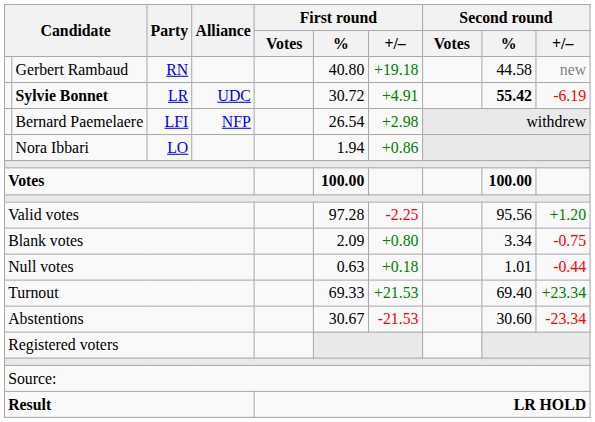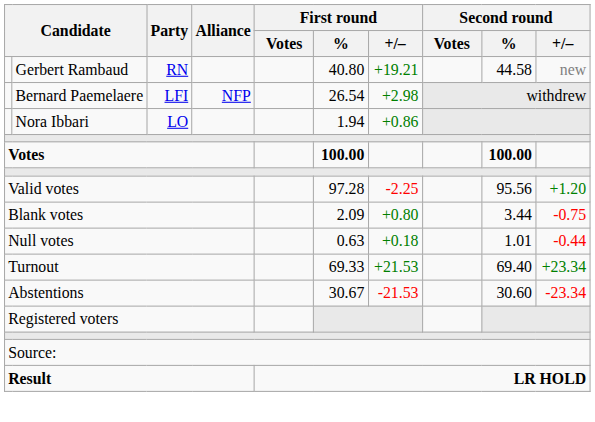(396, 69) +19.18 -> (396, 69) +19.21
- row: (62, 95)
(518, 240) 3.34 -> (518, 214) 3.44
